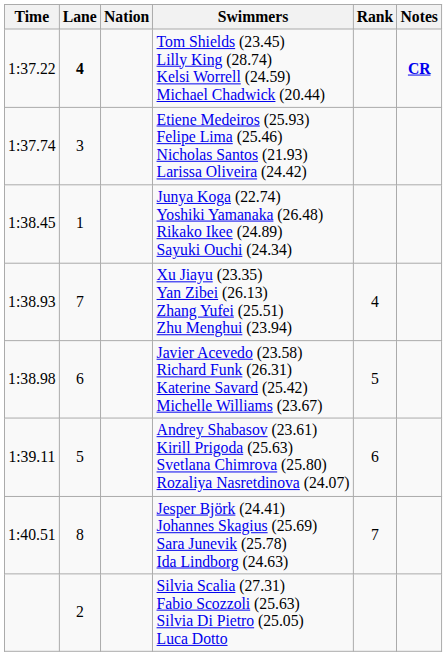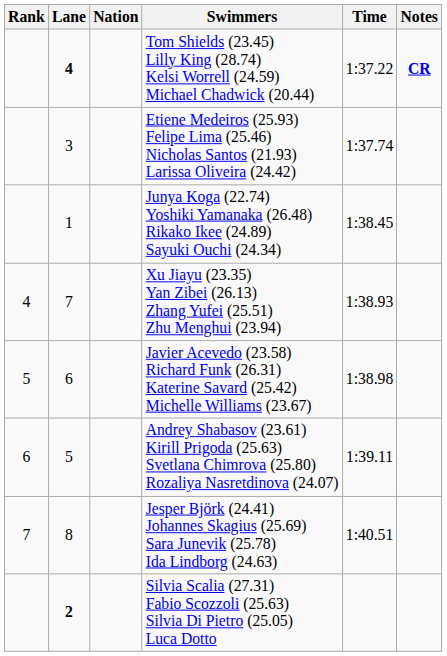columns swapped: (375, 16) <-> (32, 16)
(80, 612) normal -> (69, 612) bold
